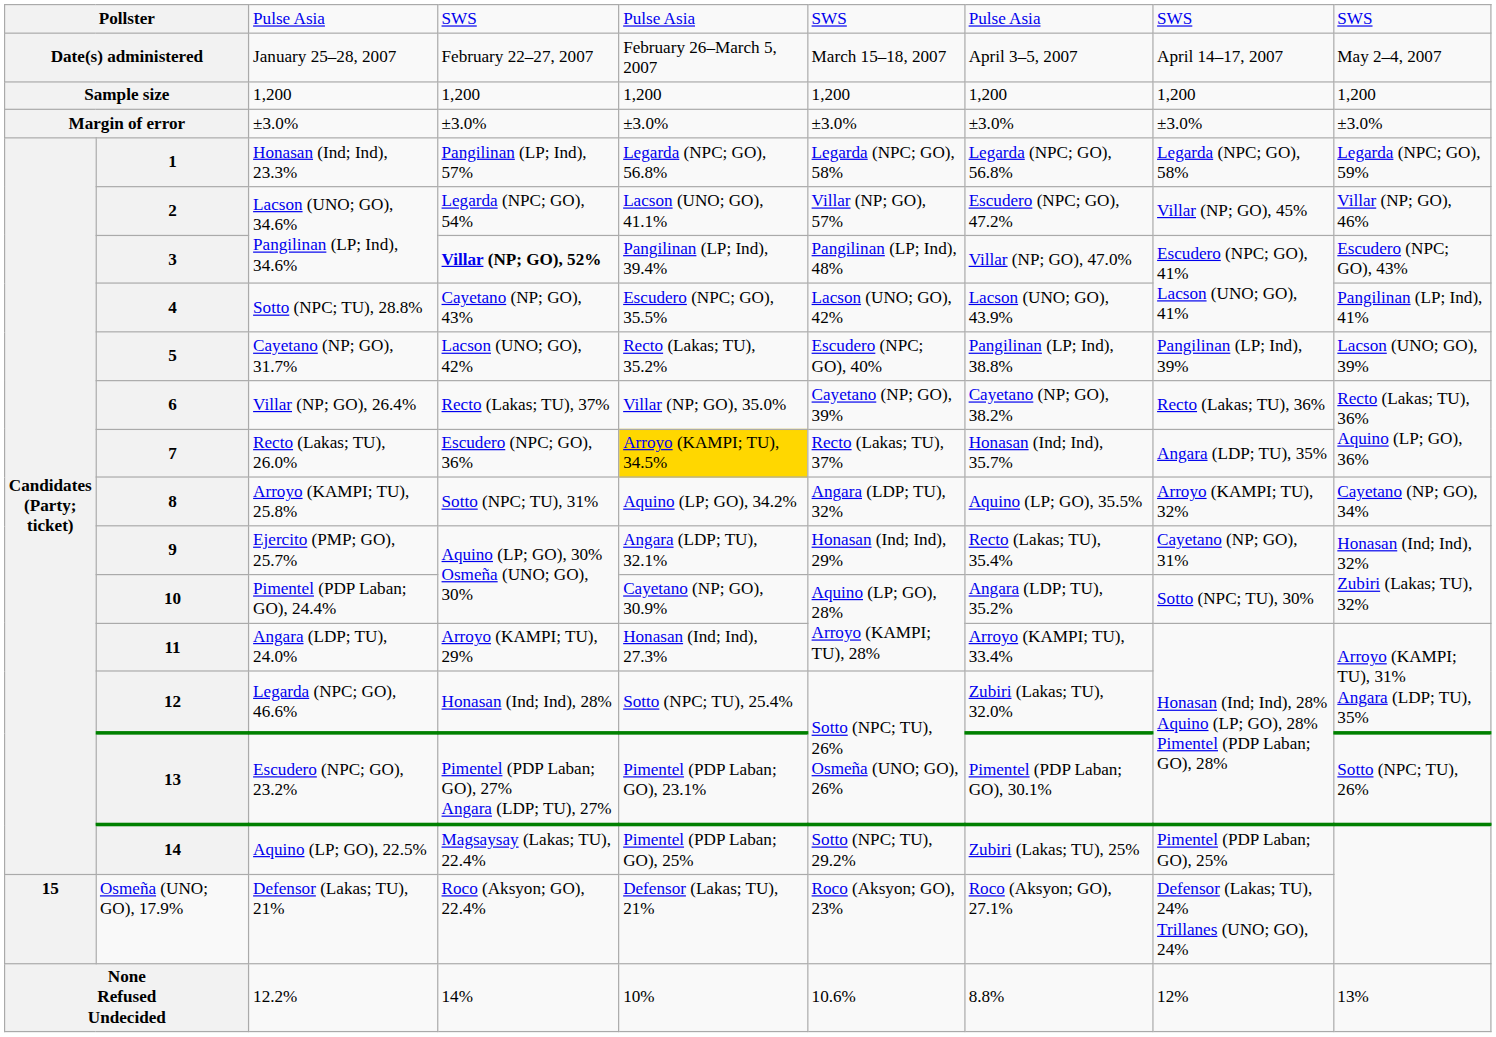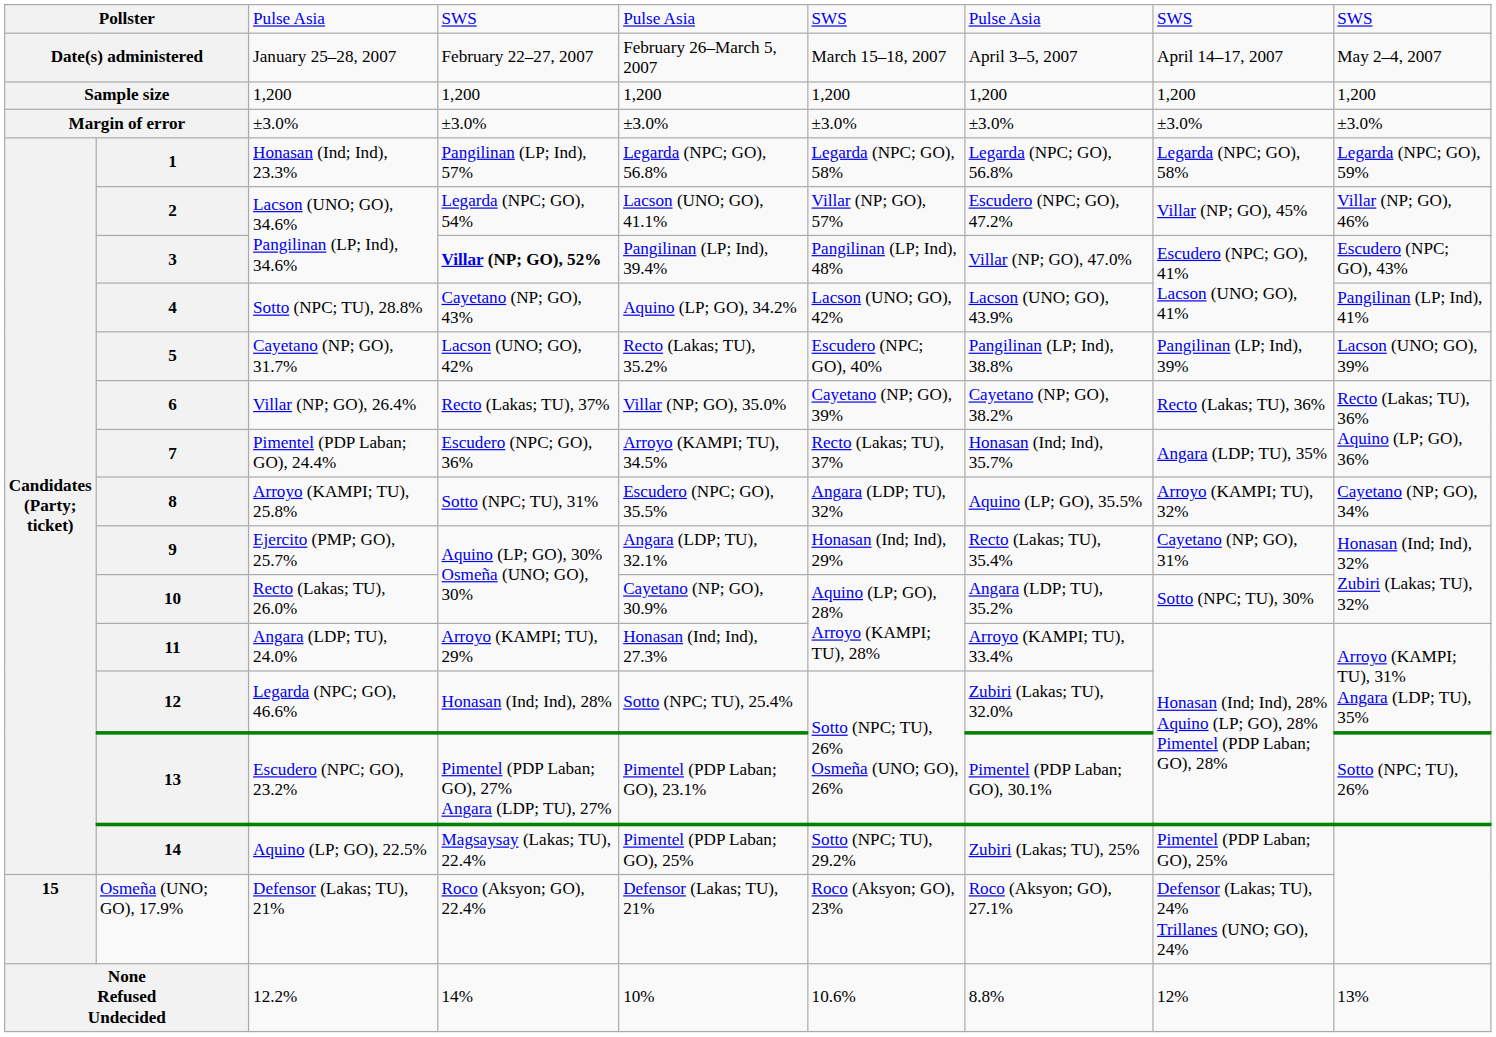(699, 307) Escudero (NPC; GO), 35.5% -> (710, 307) Aquino (LP; GO), 34.2%
(319, 453) Recto (Lakas; TU), 26.0% -> (330, 453) Pimentel (PDP Laban; GO), 24.4%
(701, 453) gold background -> (701, 453) no background
(710, 501) Aquino (LP; GO), 34.2% -> (699, 501) Escudero (NPC; GO), 35.5%
(330, 598) Pimentel (PDP Laban; GO), 24.4% -> (319, 598) Recto (Lakas; TU), 26.0%
